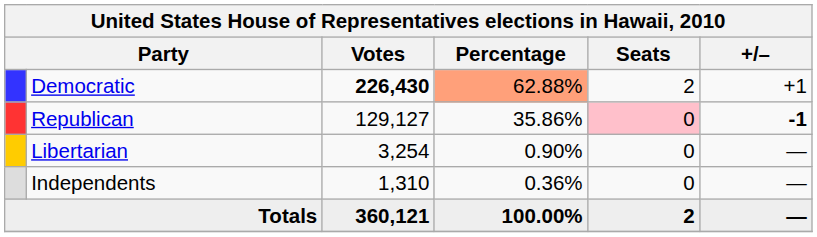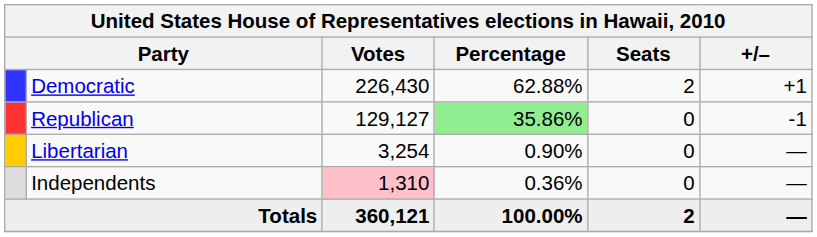(392, 86) bold -> (392, 86) normal
(548, 86) lightsalmon background -> (548, 86) no background
(548, 119) no background -> (548, 119) lightgreen background
(689, 119) pink background -> (689, 119) no background
(798, 119) bold -> (798, 119) normal
(404, 184) no background -> (404, 184) pink background
